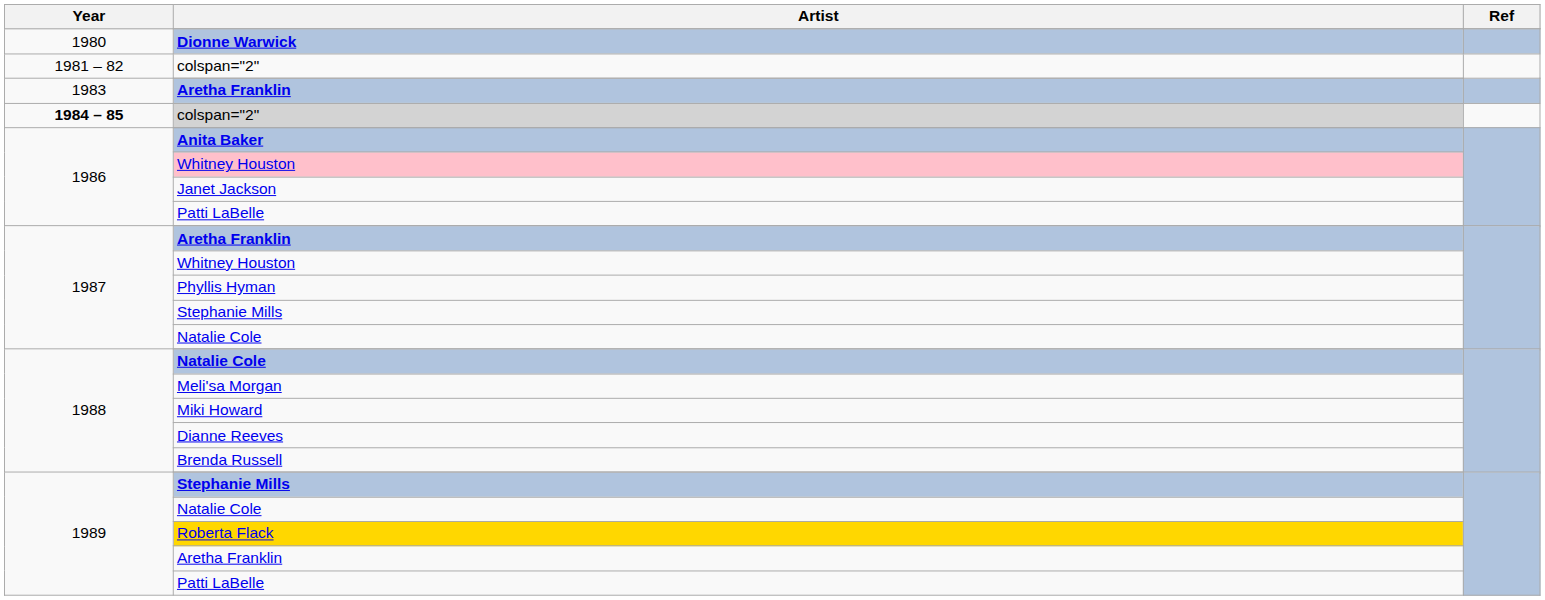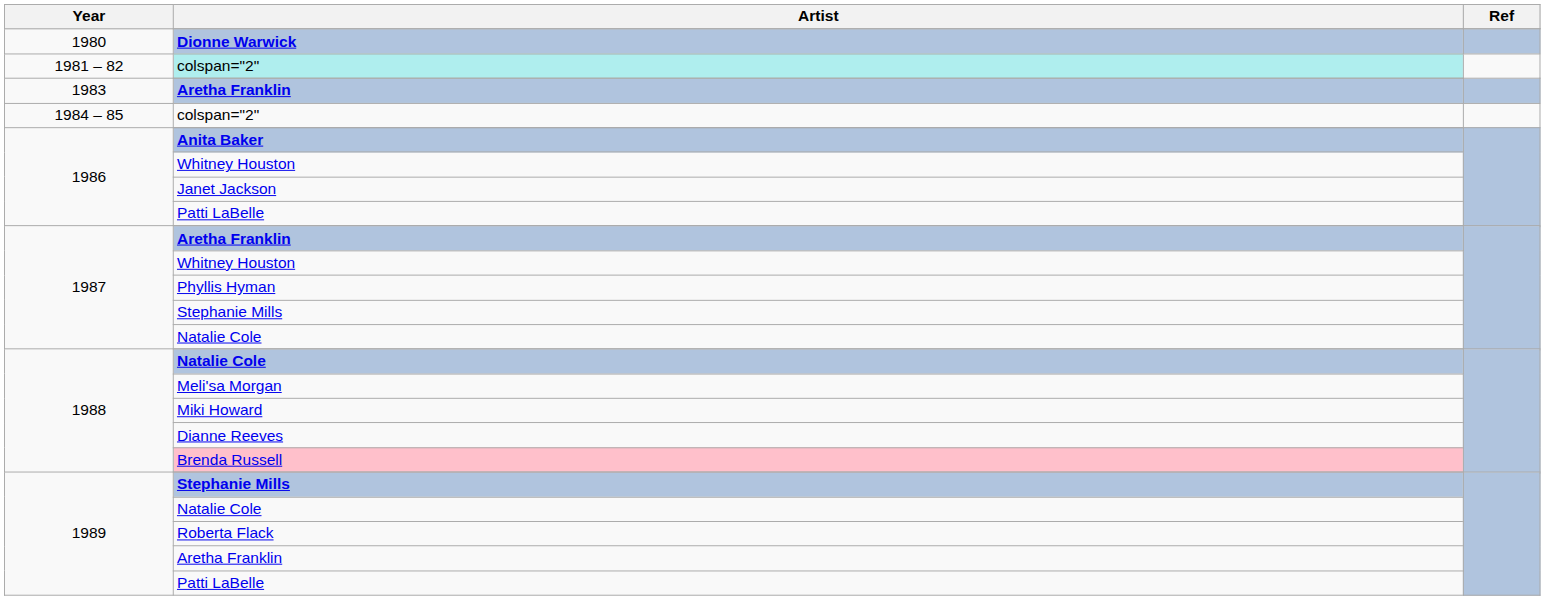(218, 66) no background -> (218, 66) paleturquoise background
(89, 115) bold -> (89, 115) normal
(218, 115) lightgrey background -> (218, 115) no background
(236, 164) pink background -> (236, 164) no background
(230, 459) no background -> (230, 459) pink background
(225, 533) gold background -> (225, 533) no background
